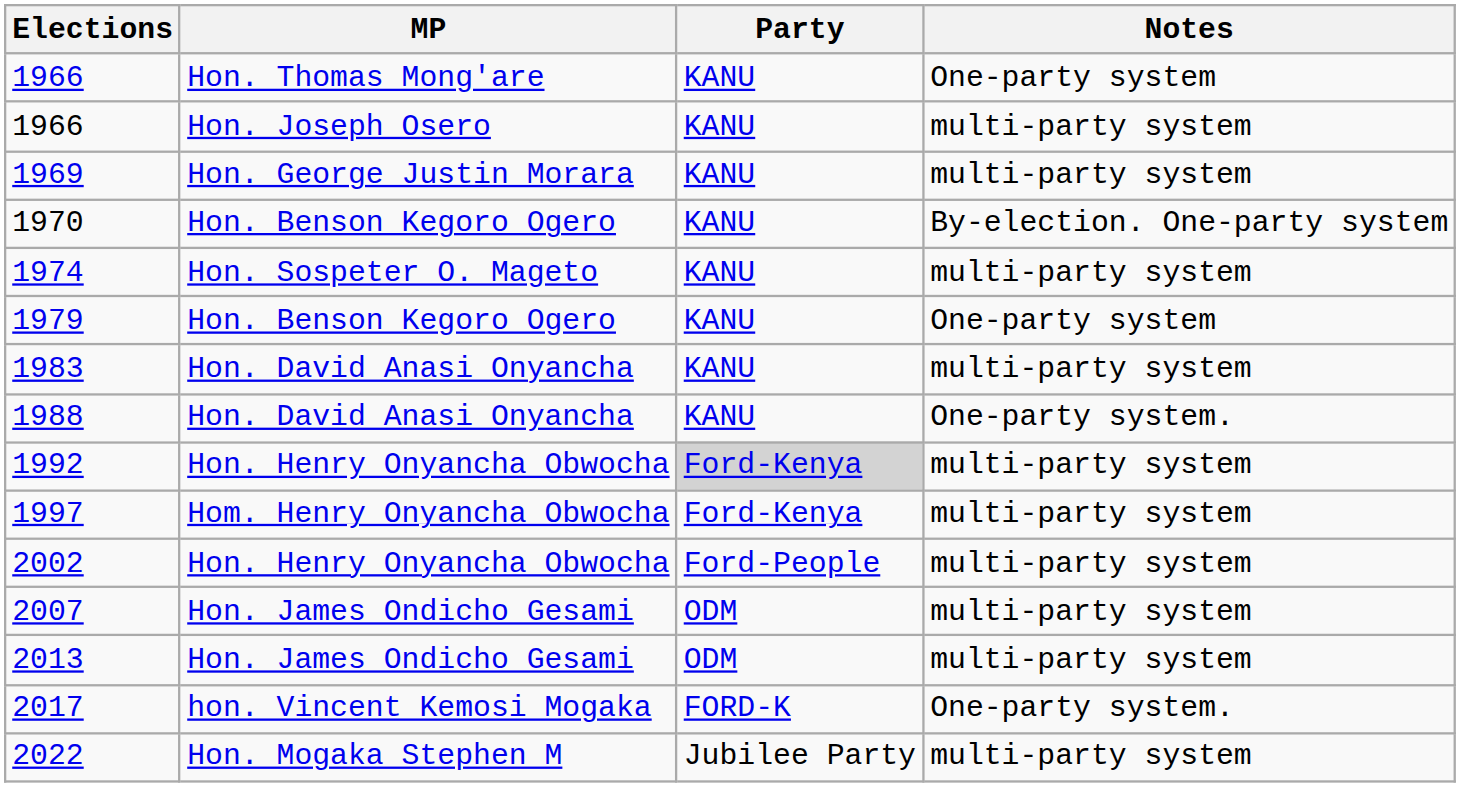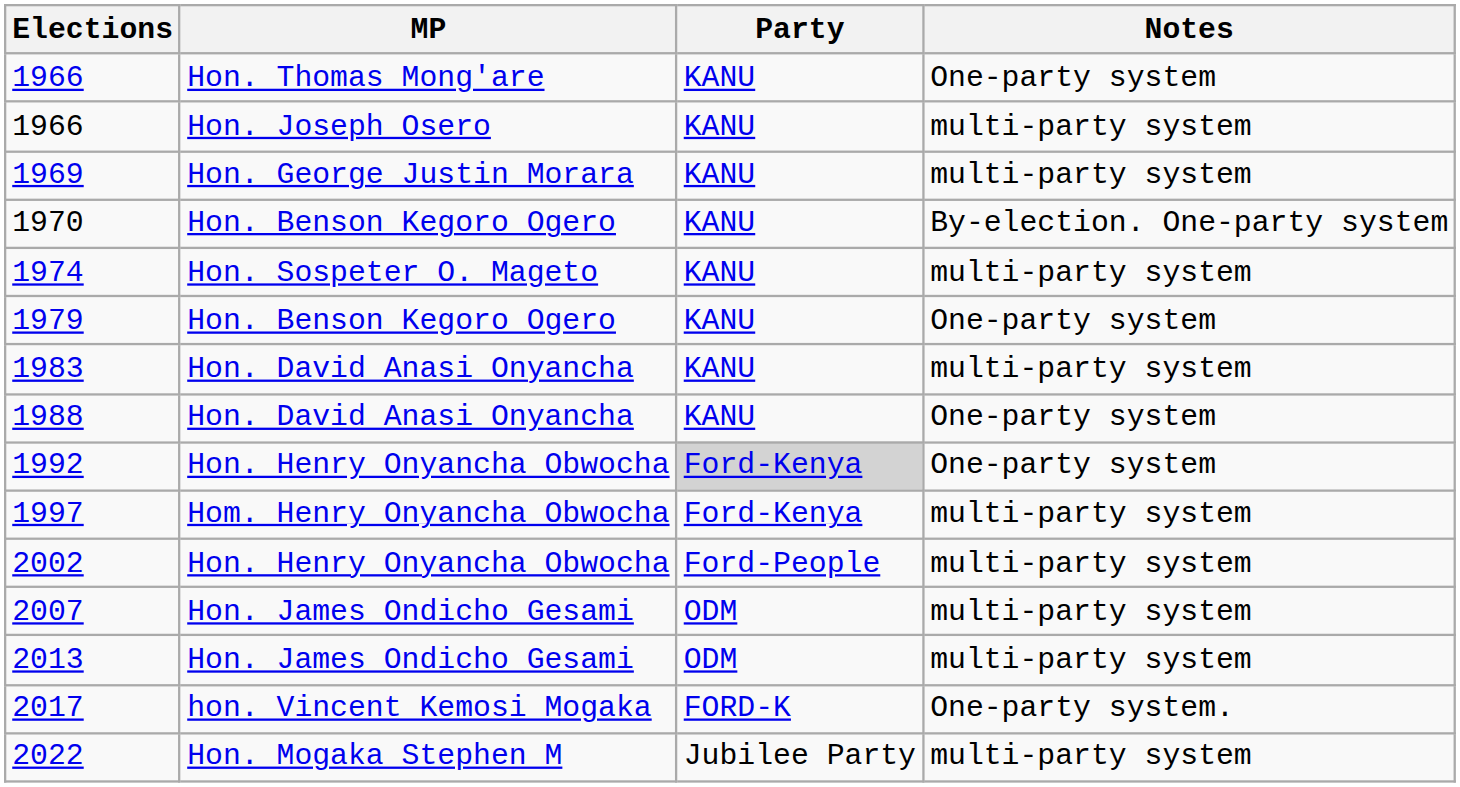(1082, 418) One-party system. -> (1073, 418) One-party system
(1091, 466) multi-party system -> (1073, 466) One-party system
